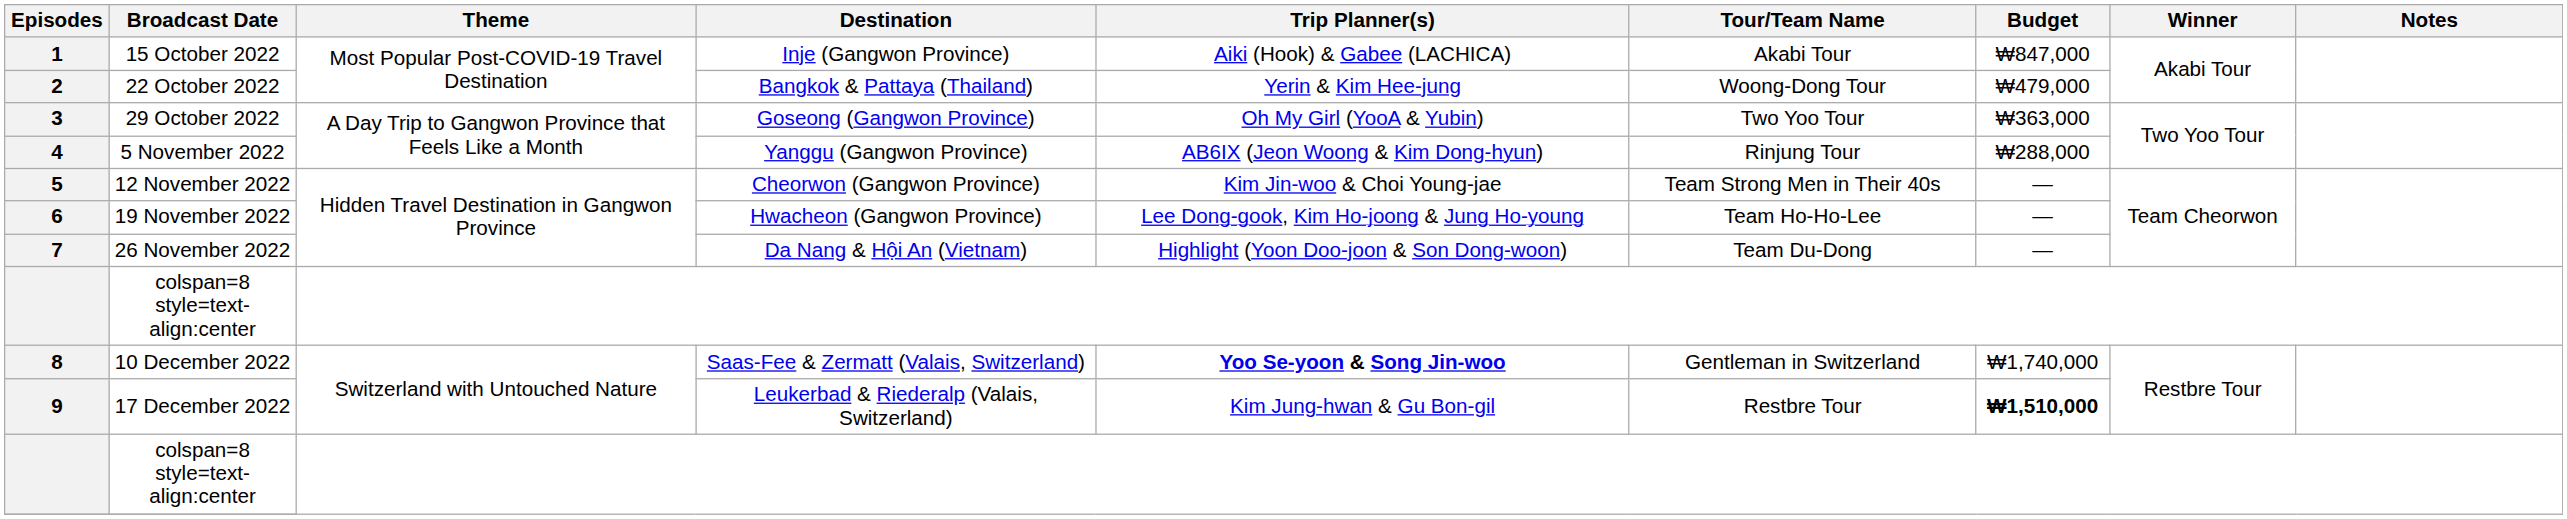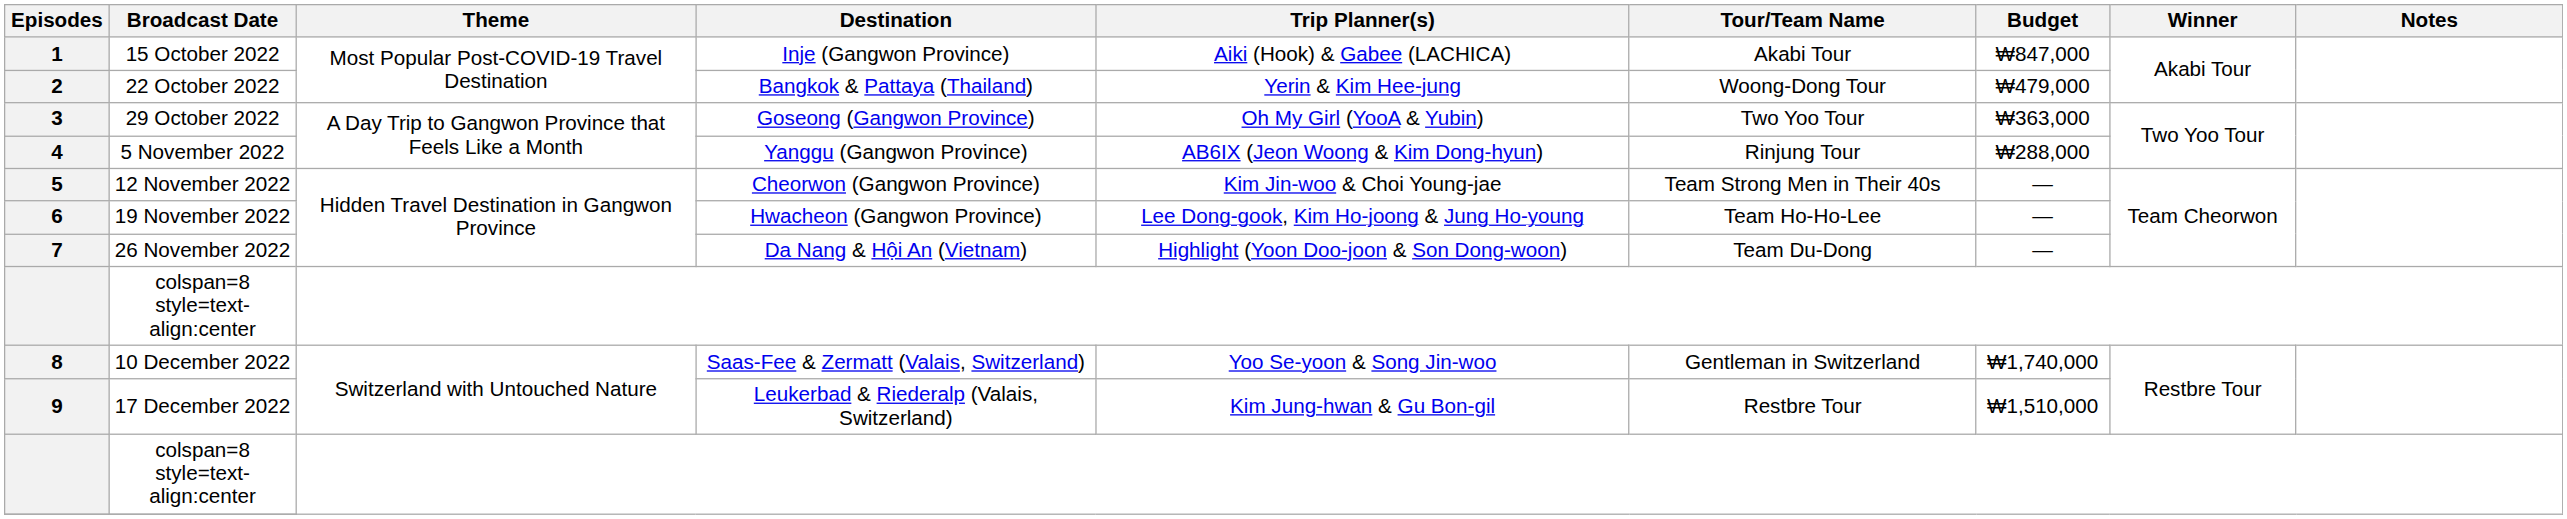(1363, 361) bold -> (1363, 361) normal
(2043, 406) bold -> (2043, 406) normal
